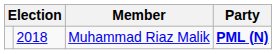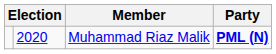(32, 37) 2018 -> (32, 37) 2020
